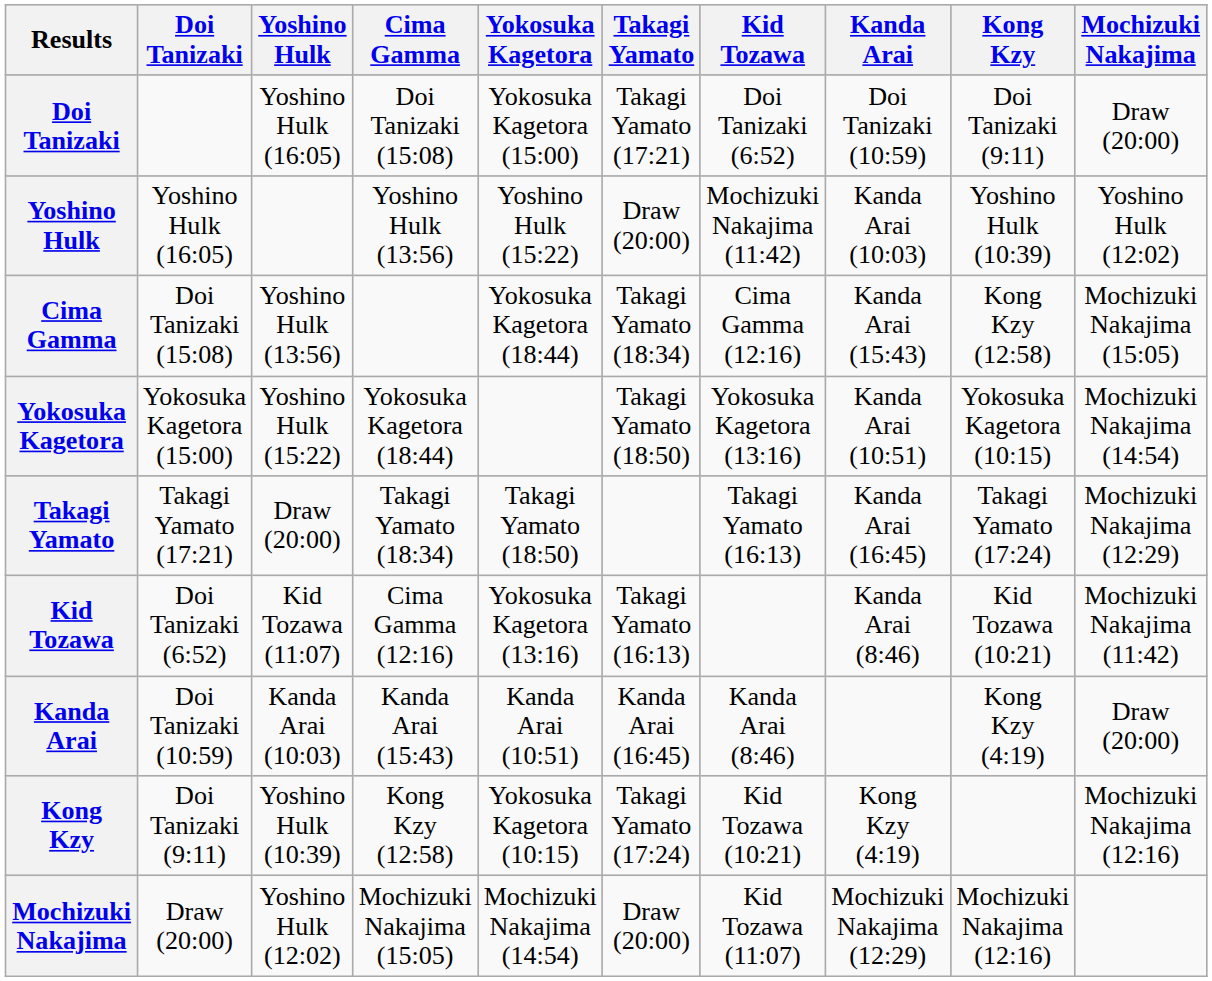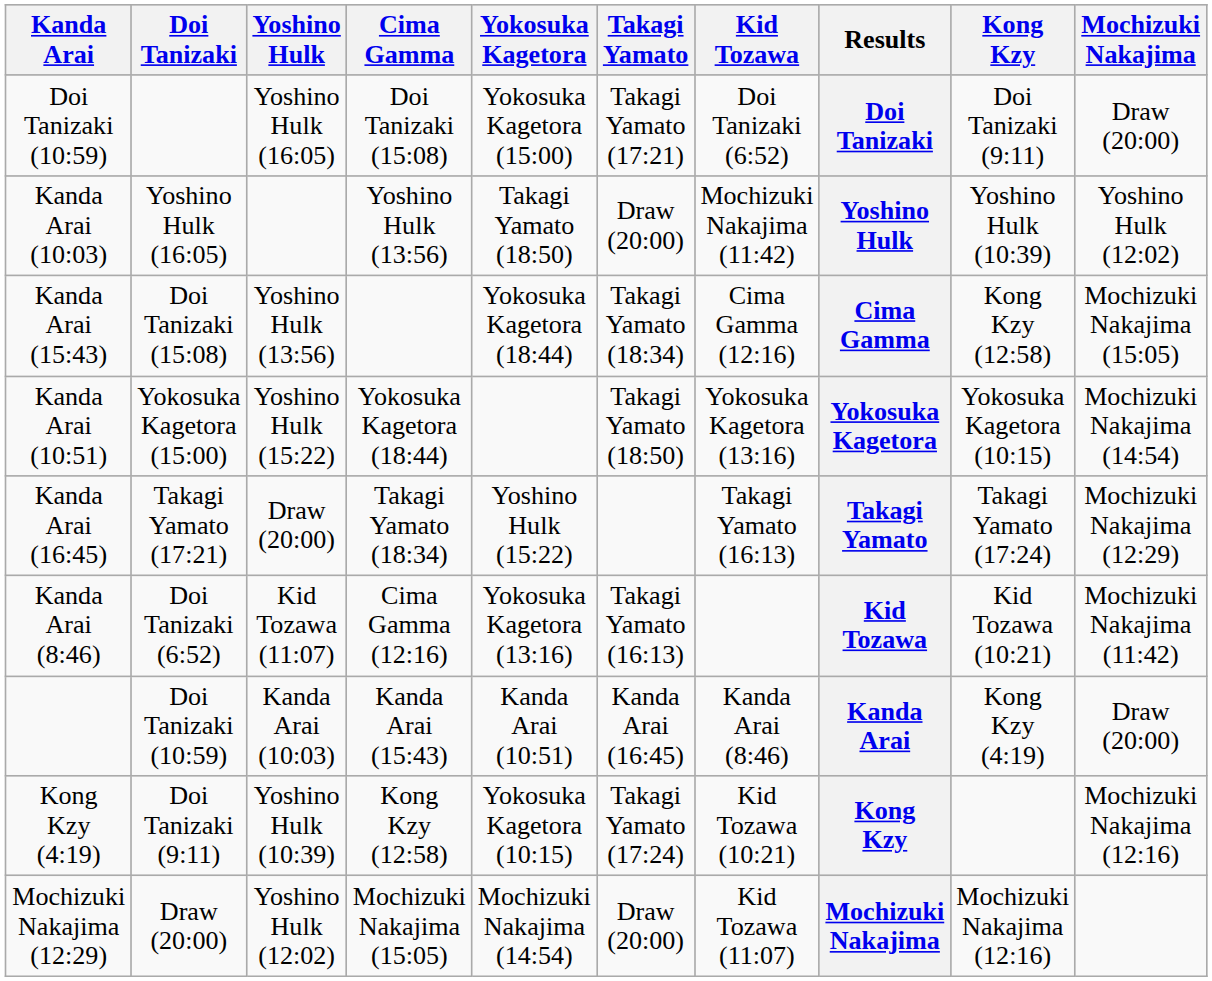columns swapped: (72, 39) <-> (888, 39)
(540, 225) Yoshino Hulk (15:22) -> (534, 225) Takagi Yamato (18:50)
(540, 525) Takagi Yamato (18:50) -> (534, 525) Yoshino Hulk (15:22)
